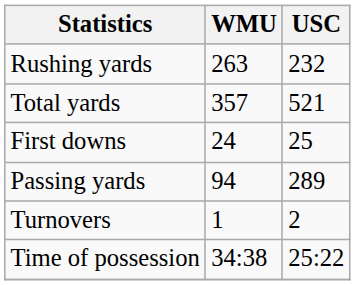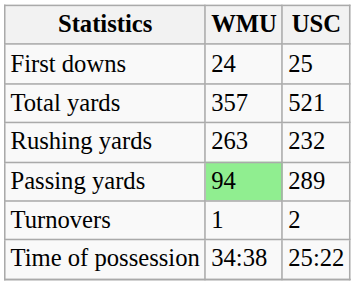rows swapped: (68, 141) <-> (81, 63)
(224, 180) no background -> (224, 180) lightgreen background
